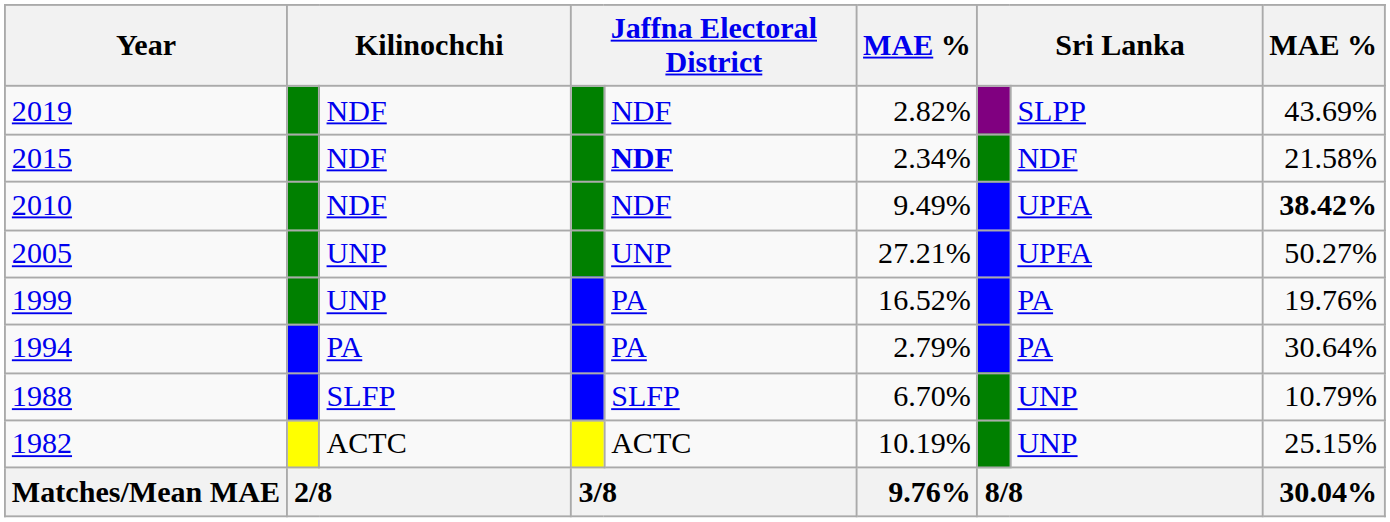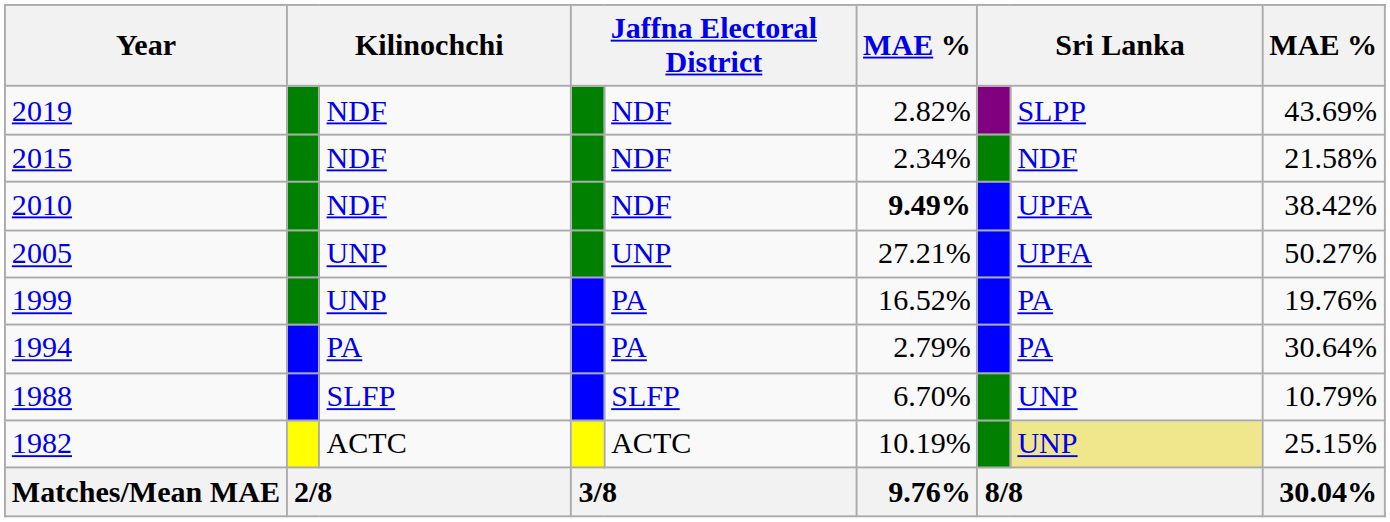(642, 157) bold -> (641, 157) normal
(932, 205) normal -> (929, 205) bold
(1328, 205) bold -> (1331, 205) normal
(1047, 443) no background -> (1047, 443) khaki background
